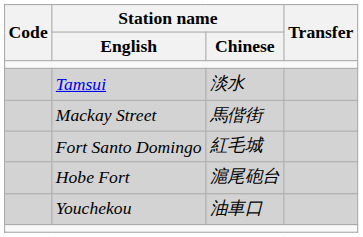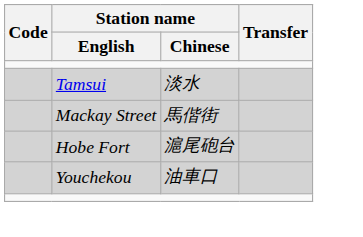- row: (129, 146)
